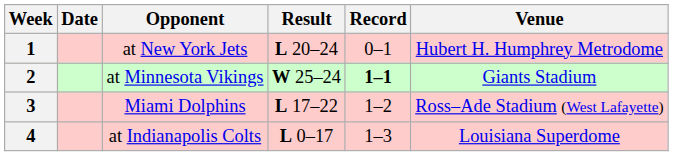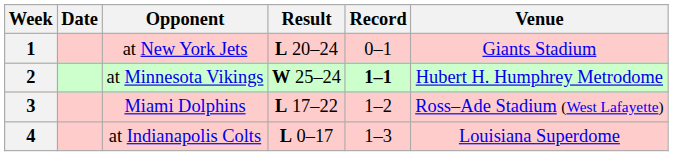(539, 48) Hubert H. Humphrey Metrodome -> (539, 48) Giants Stadium
(539, 77) Giants Stadium -> (539, 77) Hubert H. Humphrey Metrodome
